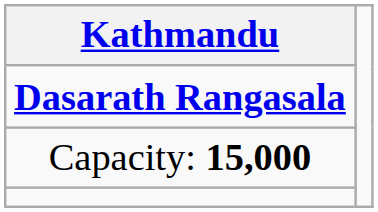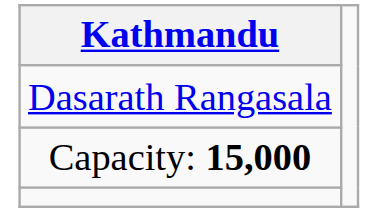(180, 95) bold -> (180, 95) normal
